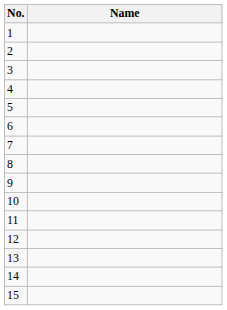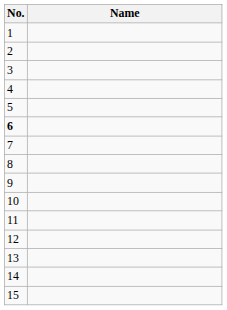(10, 126) normal -> (10, 126) bold
